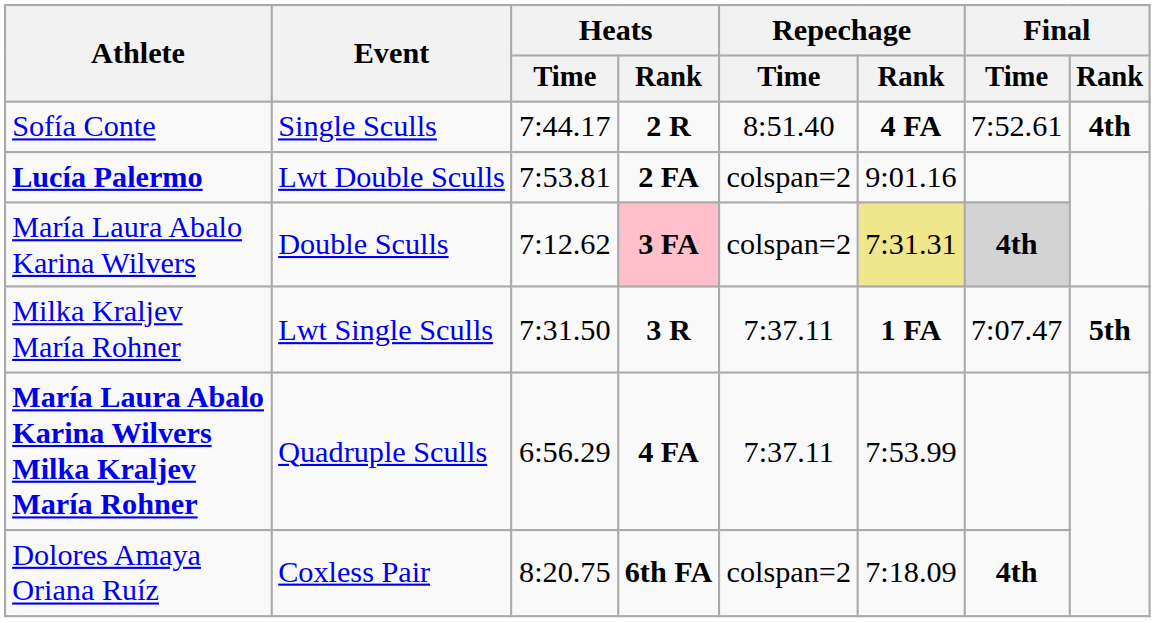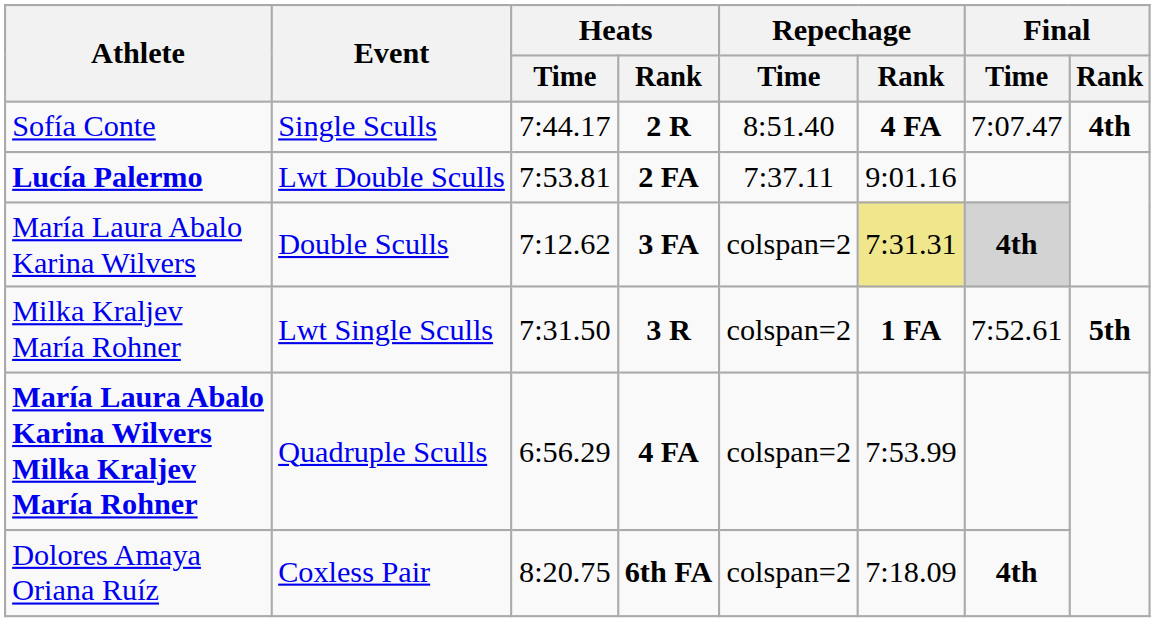(1017, 126) 7:52.61 -> (1017, 126) 7:07.47
(789, 176) colspan=2 -> (789, 176) 7:37.11
(669, 244) pink background -> (669, 244) no background
(789, 330) 7:37.11 -> (789, 330) colspan=2
(1017, 330) 7:07.47 -> (1017, 330) 7:52.61
(789, 451) 7:37.11 -> (789, 451) colspan=2
